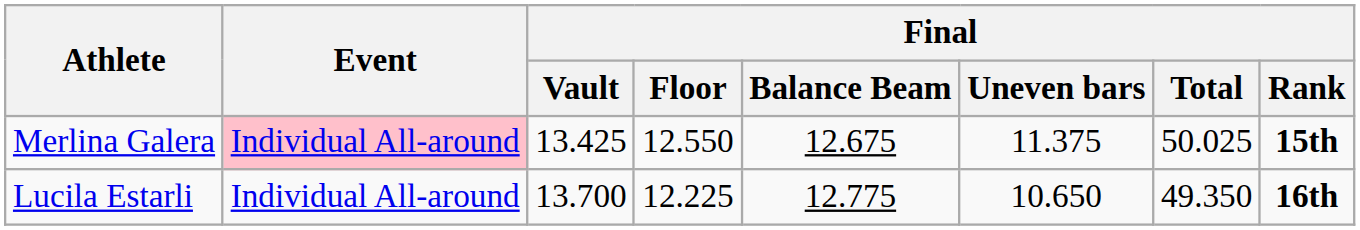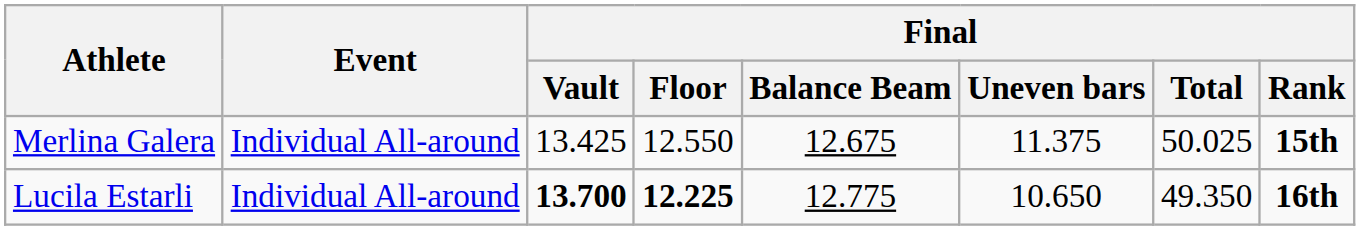(375, 142) pink background -> (375, 142) no background
(581, 196) normal -> (581, 196) bold
(688, 196) normal -> (688, 196) bold
